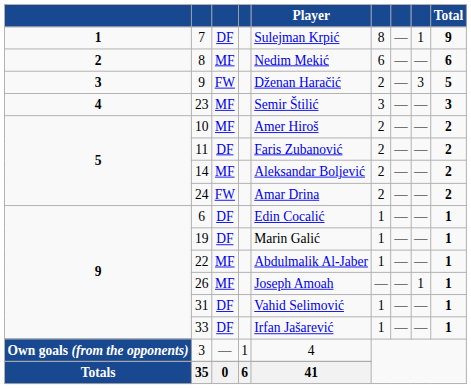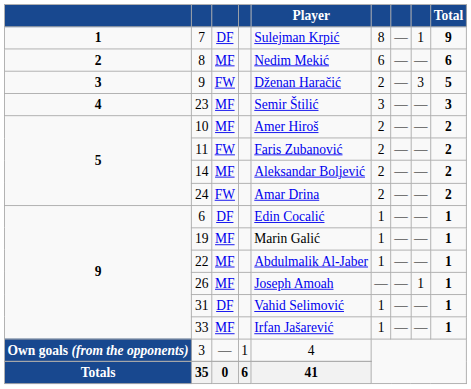(225, 149) DF -> (225, 149) FW
(225, 238) DF -> (225, 238) MF
(225, 328) DF -> (225, 328) MF
